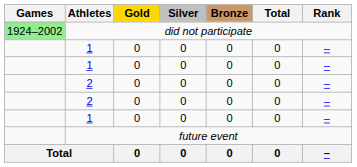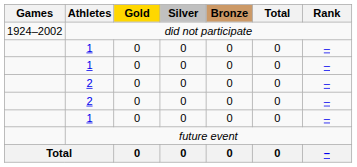(35, 31) lightgreen background -> (35, 31) no background
